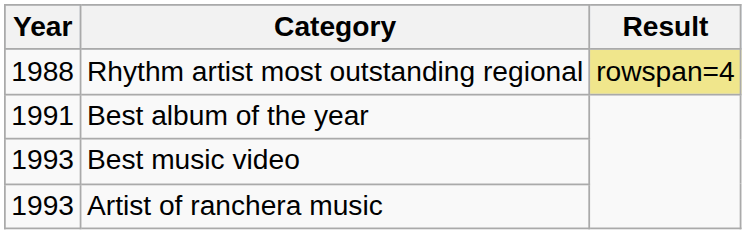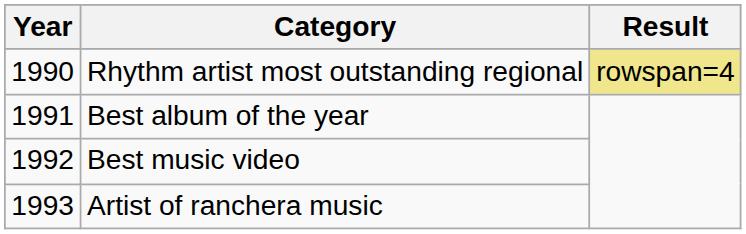(43, 71) 1988 -> (43, 71) 1990
(43, 160) 1993 -> (43, 160) 1992
